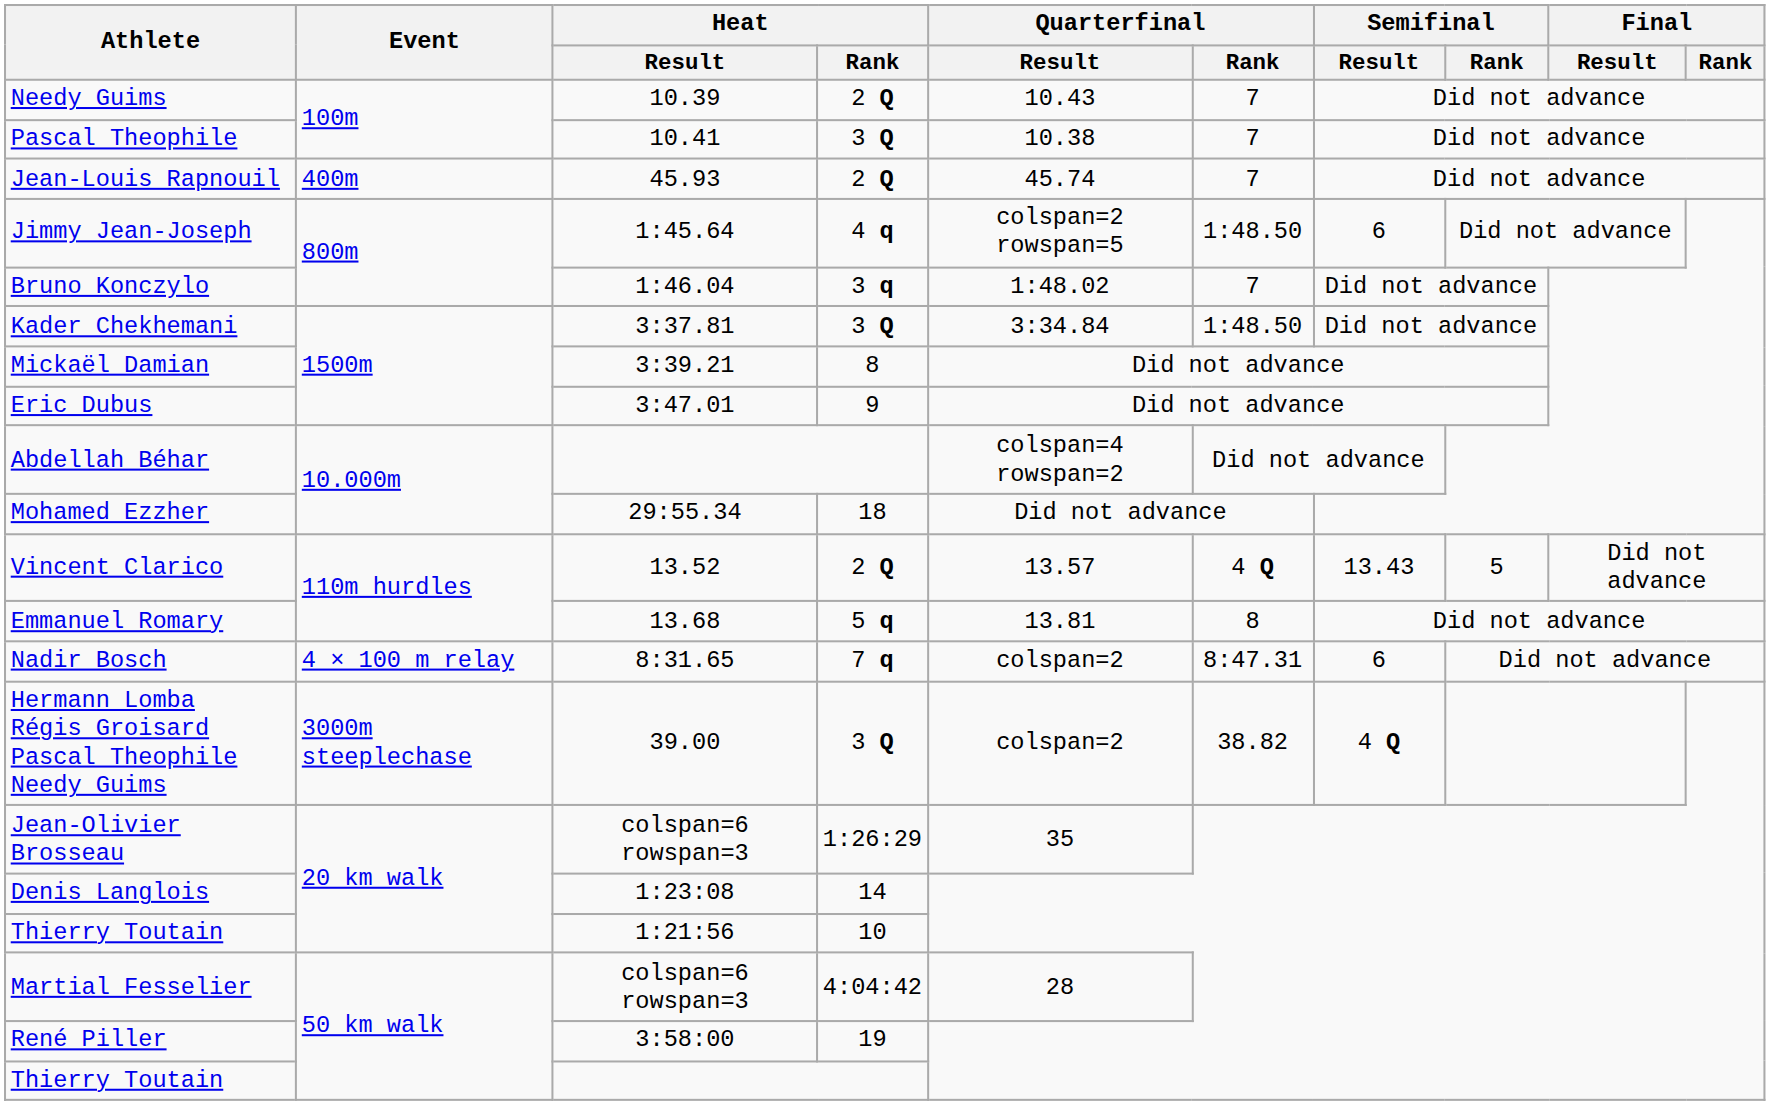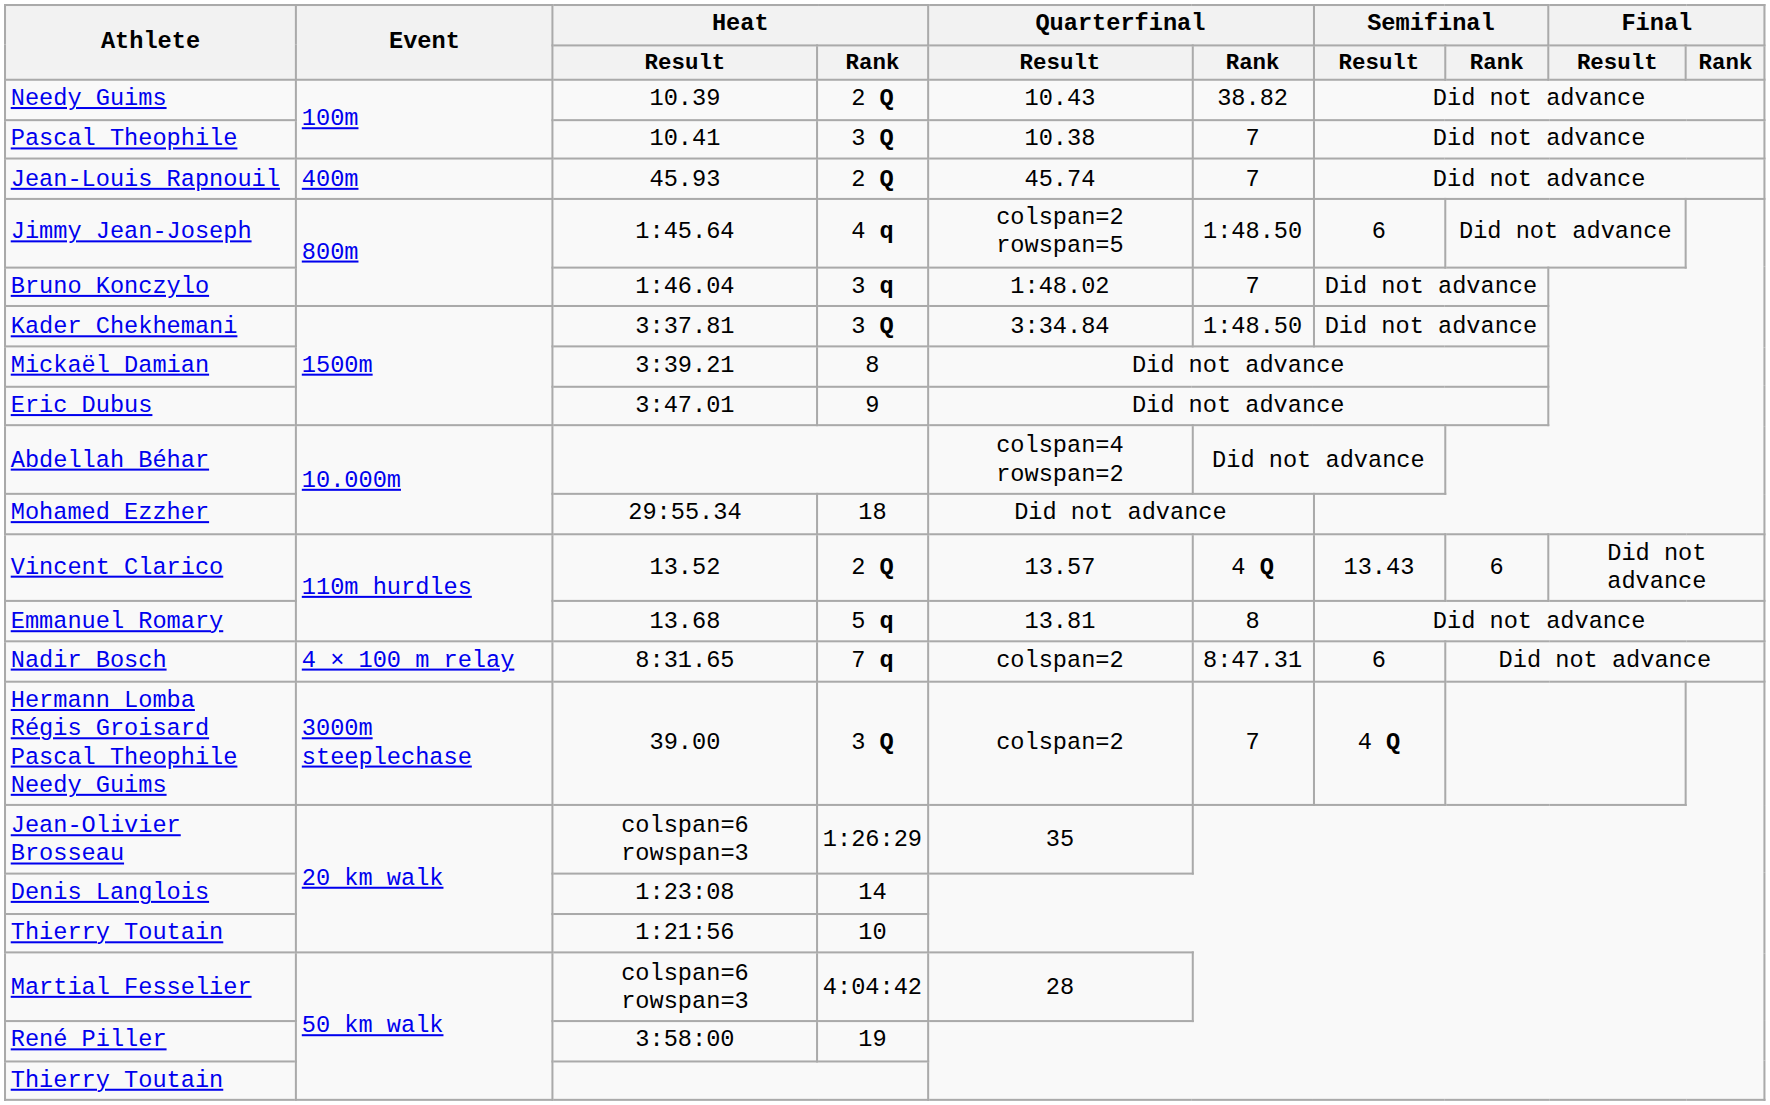(1253, 99) 7 -> (1253, 99) 38.82
(1497, 567) 5 -> (1497, 567) 6
(1253, 743) 38.82 -> (1253, 743) 7
